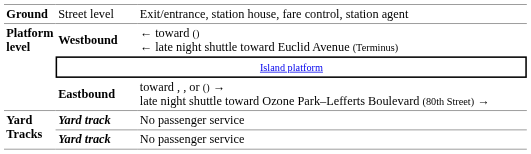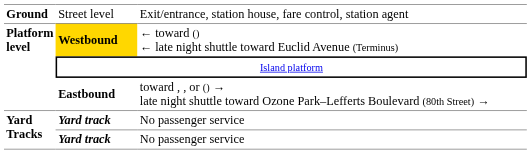(88, 40) no background -> (88, 40) gold background
